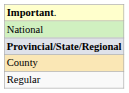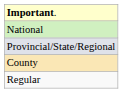(64, 46) bold -> (61, 46) normal
